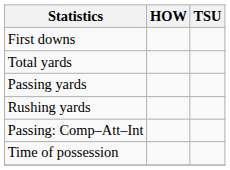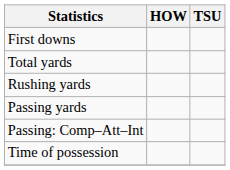rows swapped: (49, 107) <-> (47, 84)
